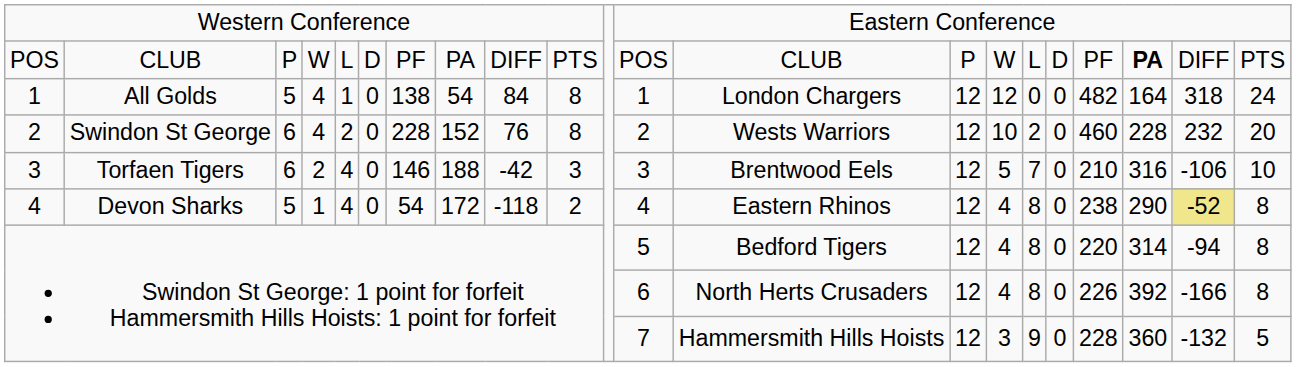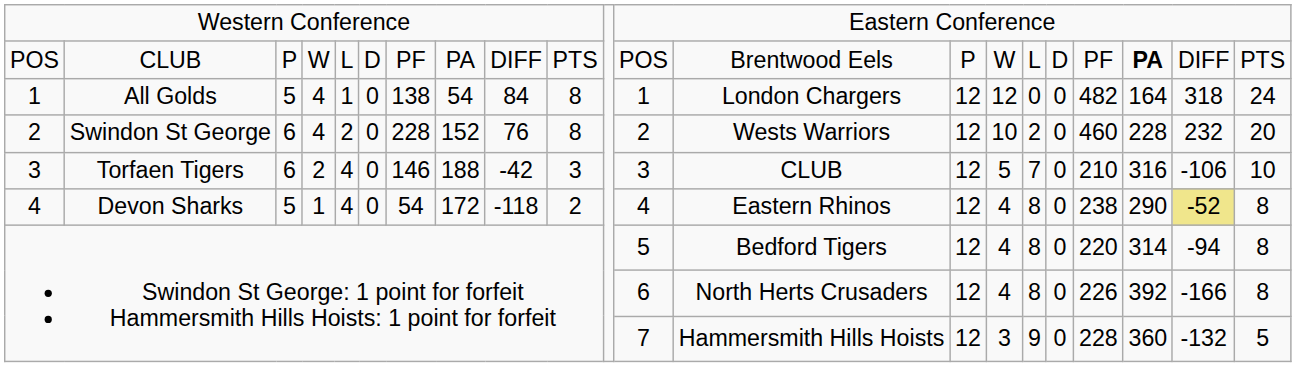(812, 59) CLUB -> (812, 59) Brentwood Eels
(812, 170) Brentwood Eels -> (812, 170) CLUB
